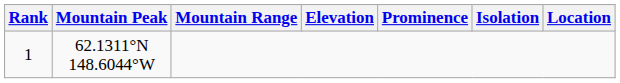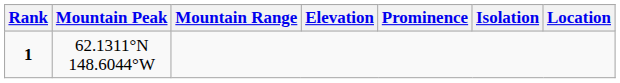(28, 54) normal -> (28, 54) bold
